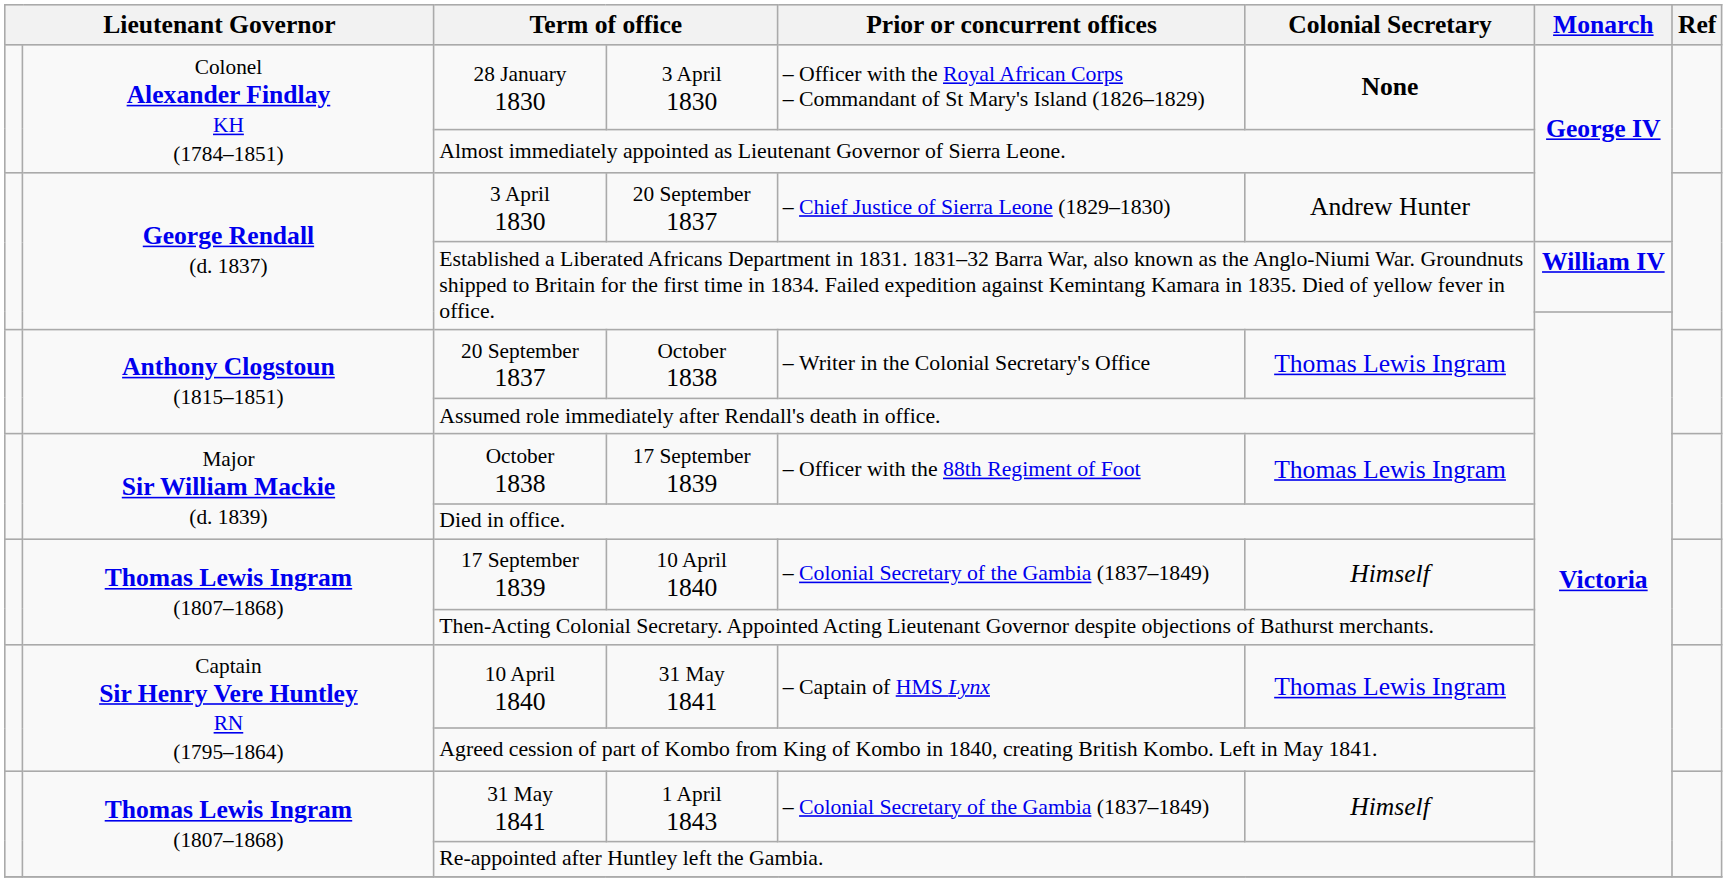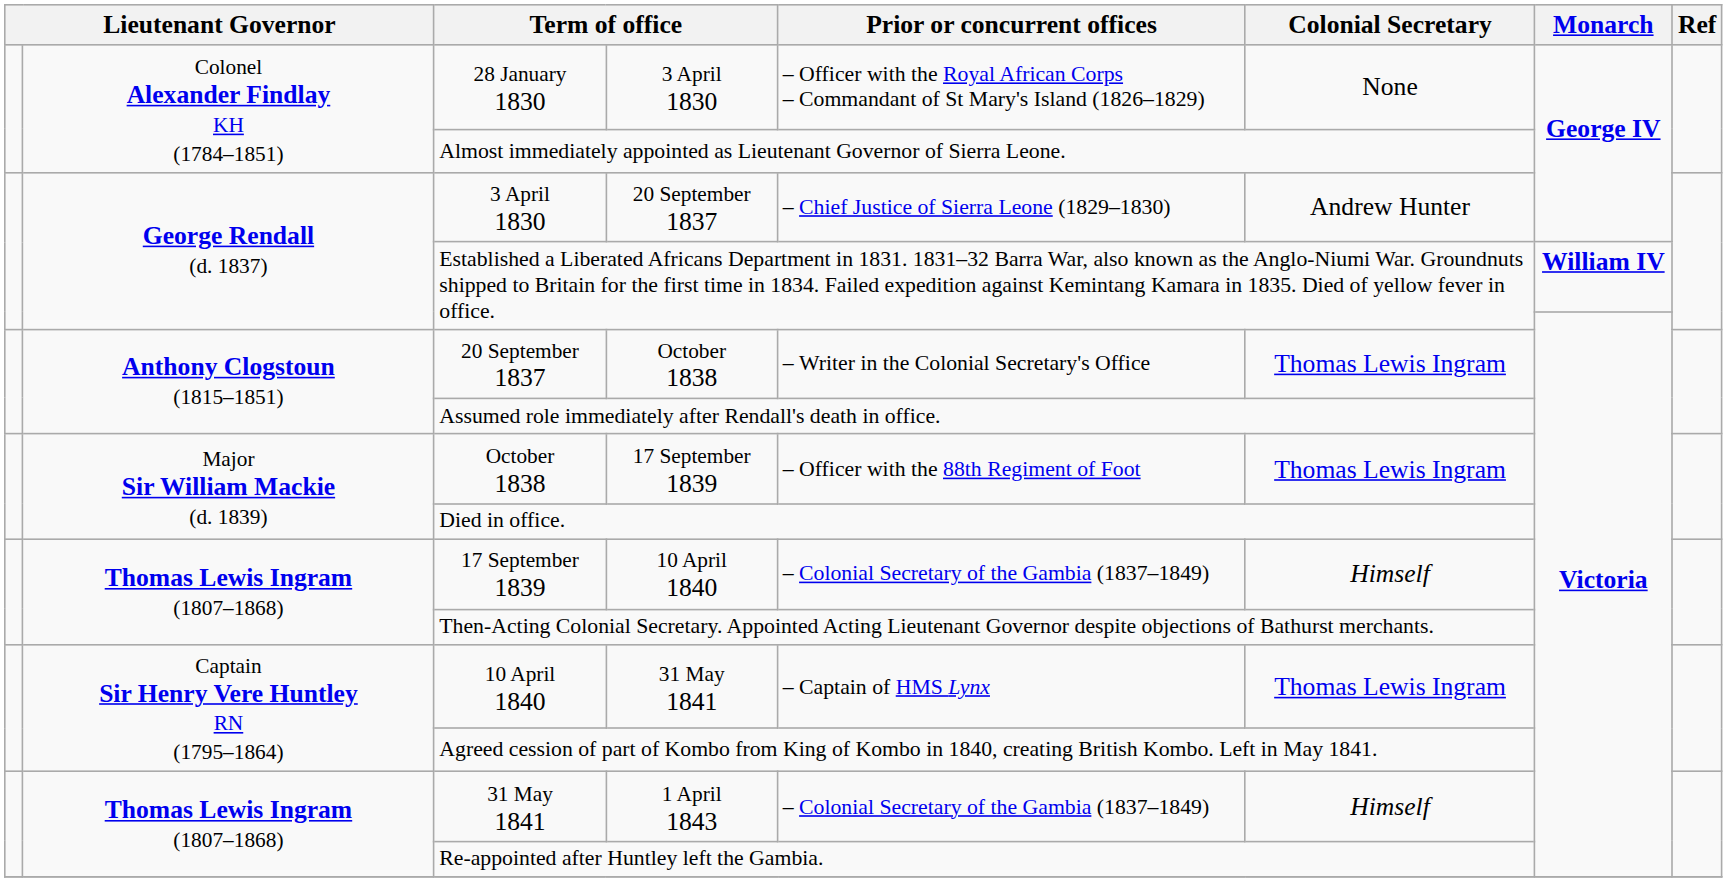(1390, 86) bold -> (1390, 86) normal
